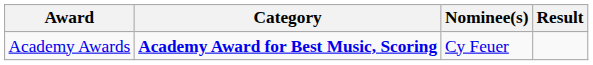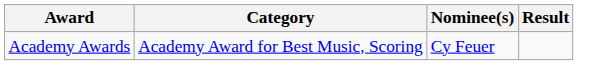(288, 45) bold -> (280, 45) normal
